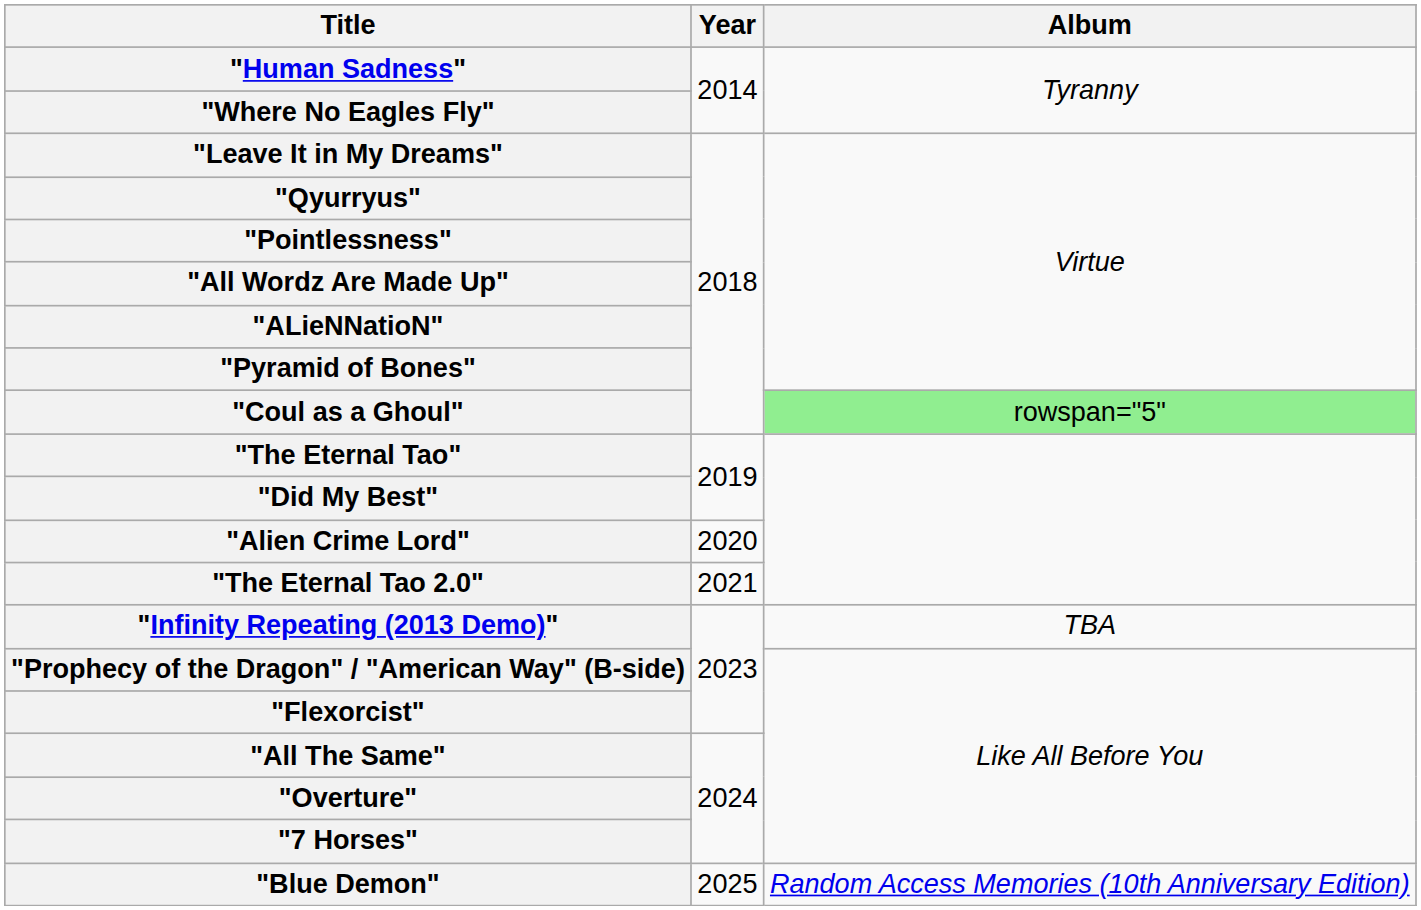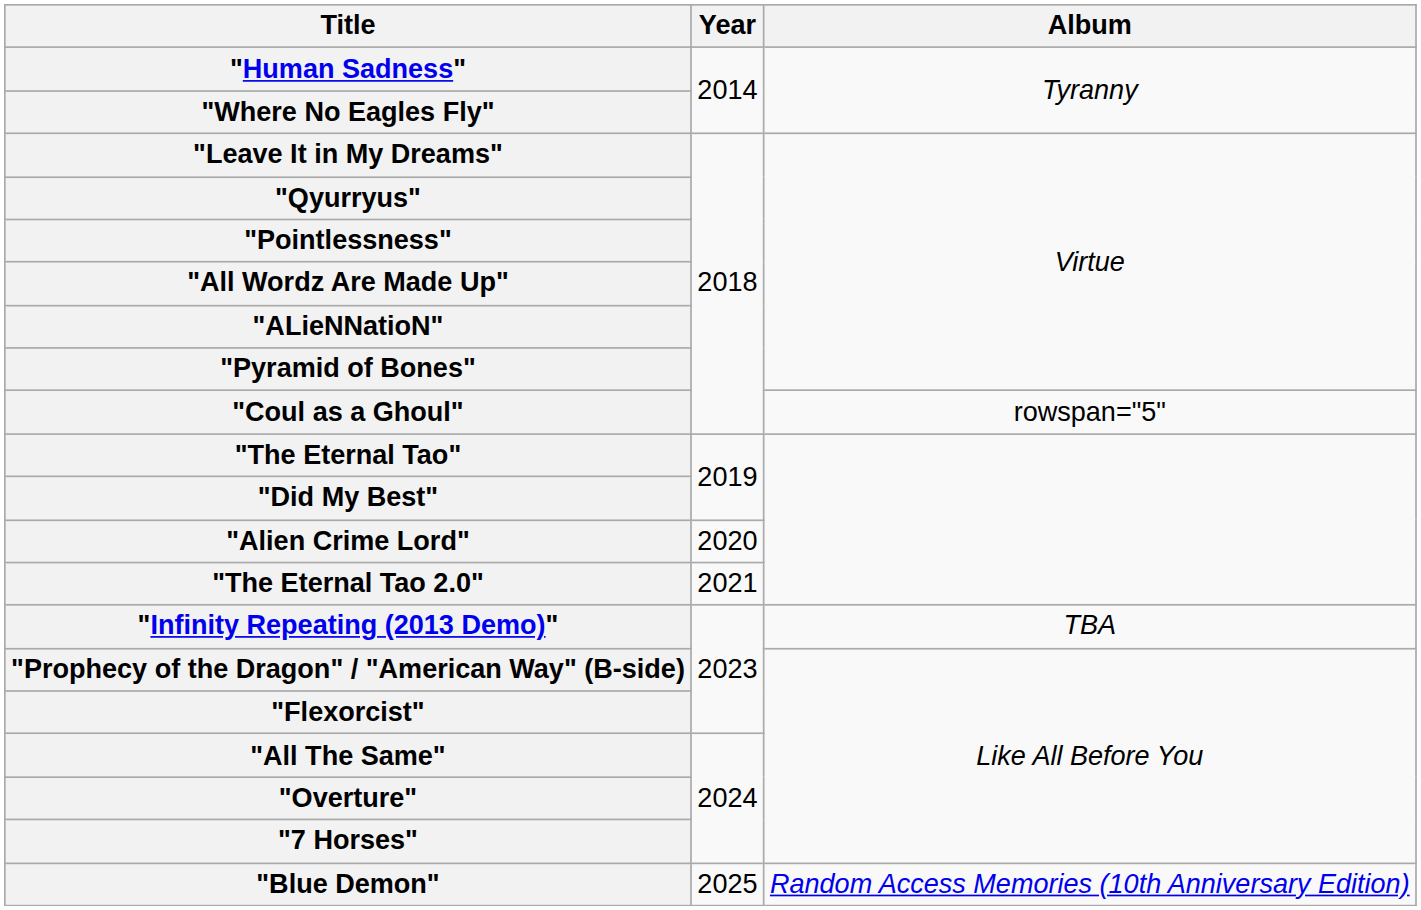(1090, 411) lightgreen background -> (1090, 411) no background
